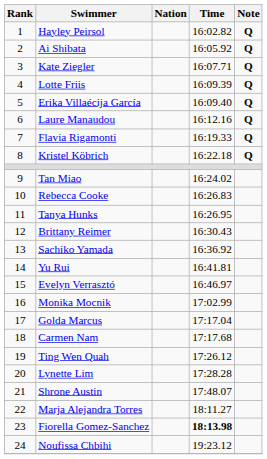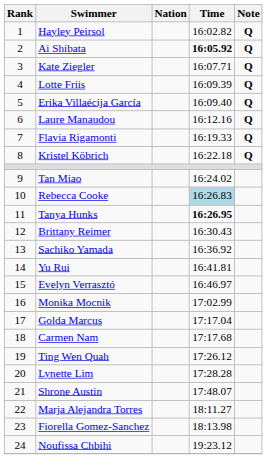(212, 48) normal -> (212, 48) bold
(212, 196) no background -> (212, 196) lightblue background
(212, 213) normal -> (212, 213) bold
(212, 427) bold -> (212, 427) normal
